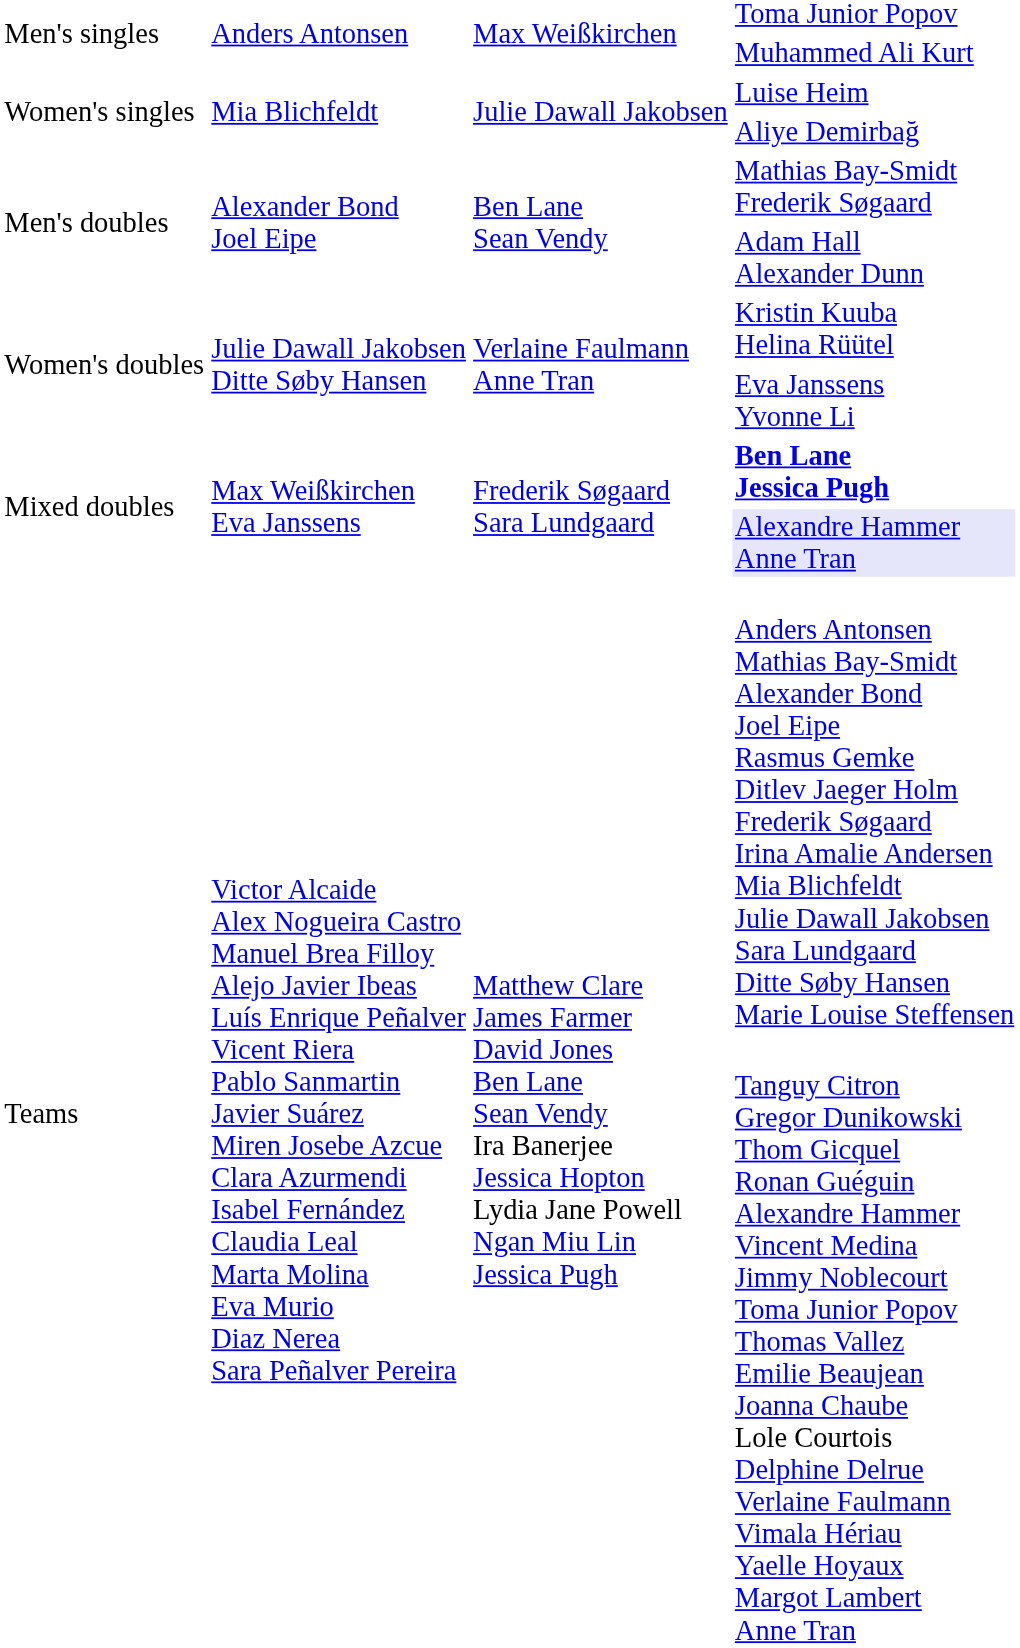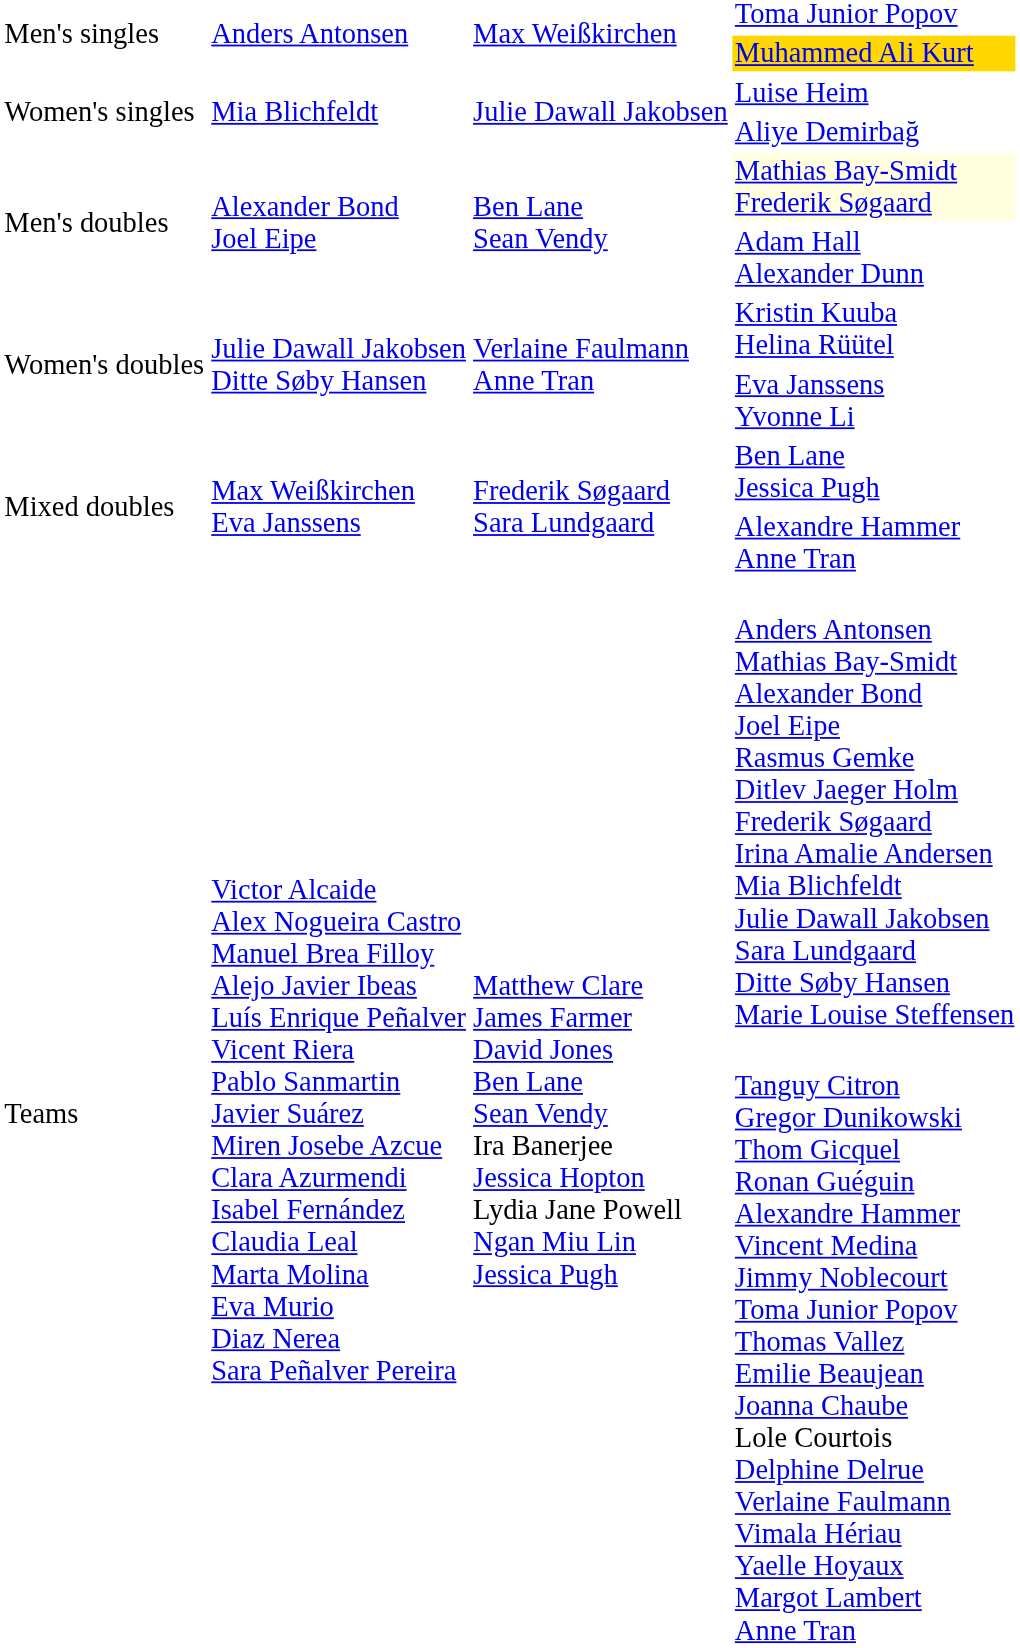(854, 53) no background -> (854, 53) gold background
(846, 186) no background -> (846, 186) lightyellow background
(812, 471) bold -> (807, 471) normal
(848, 542) lavender background -> (848, 542) no background
